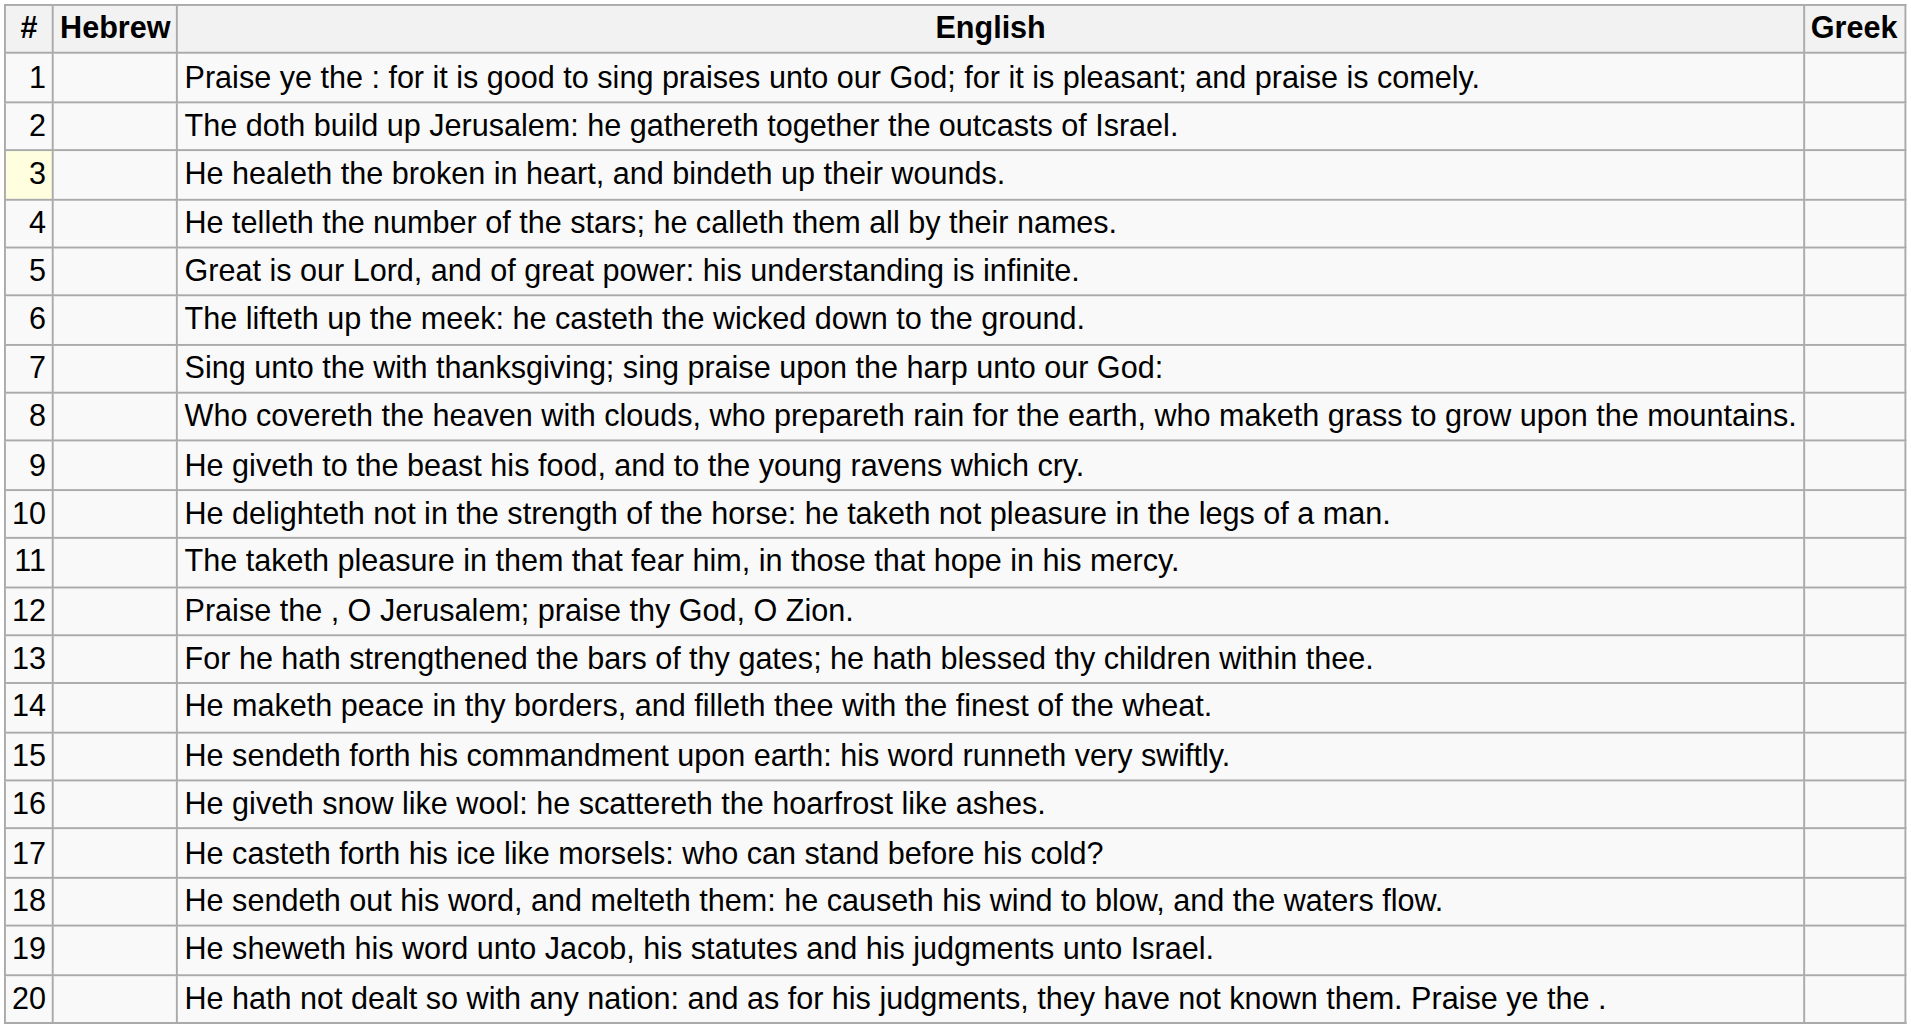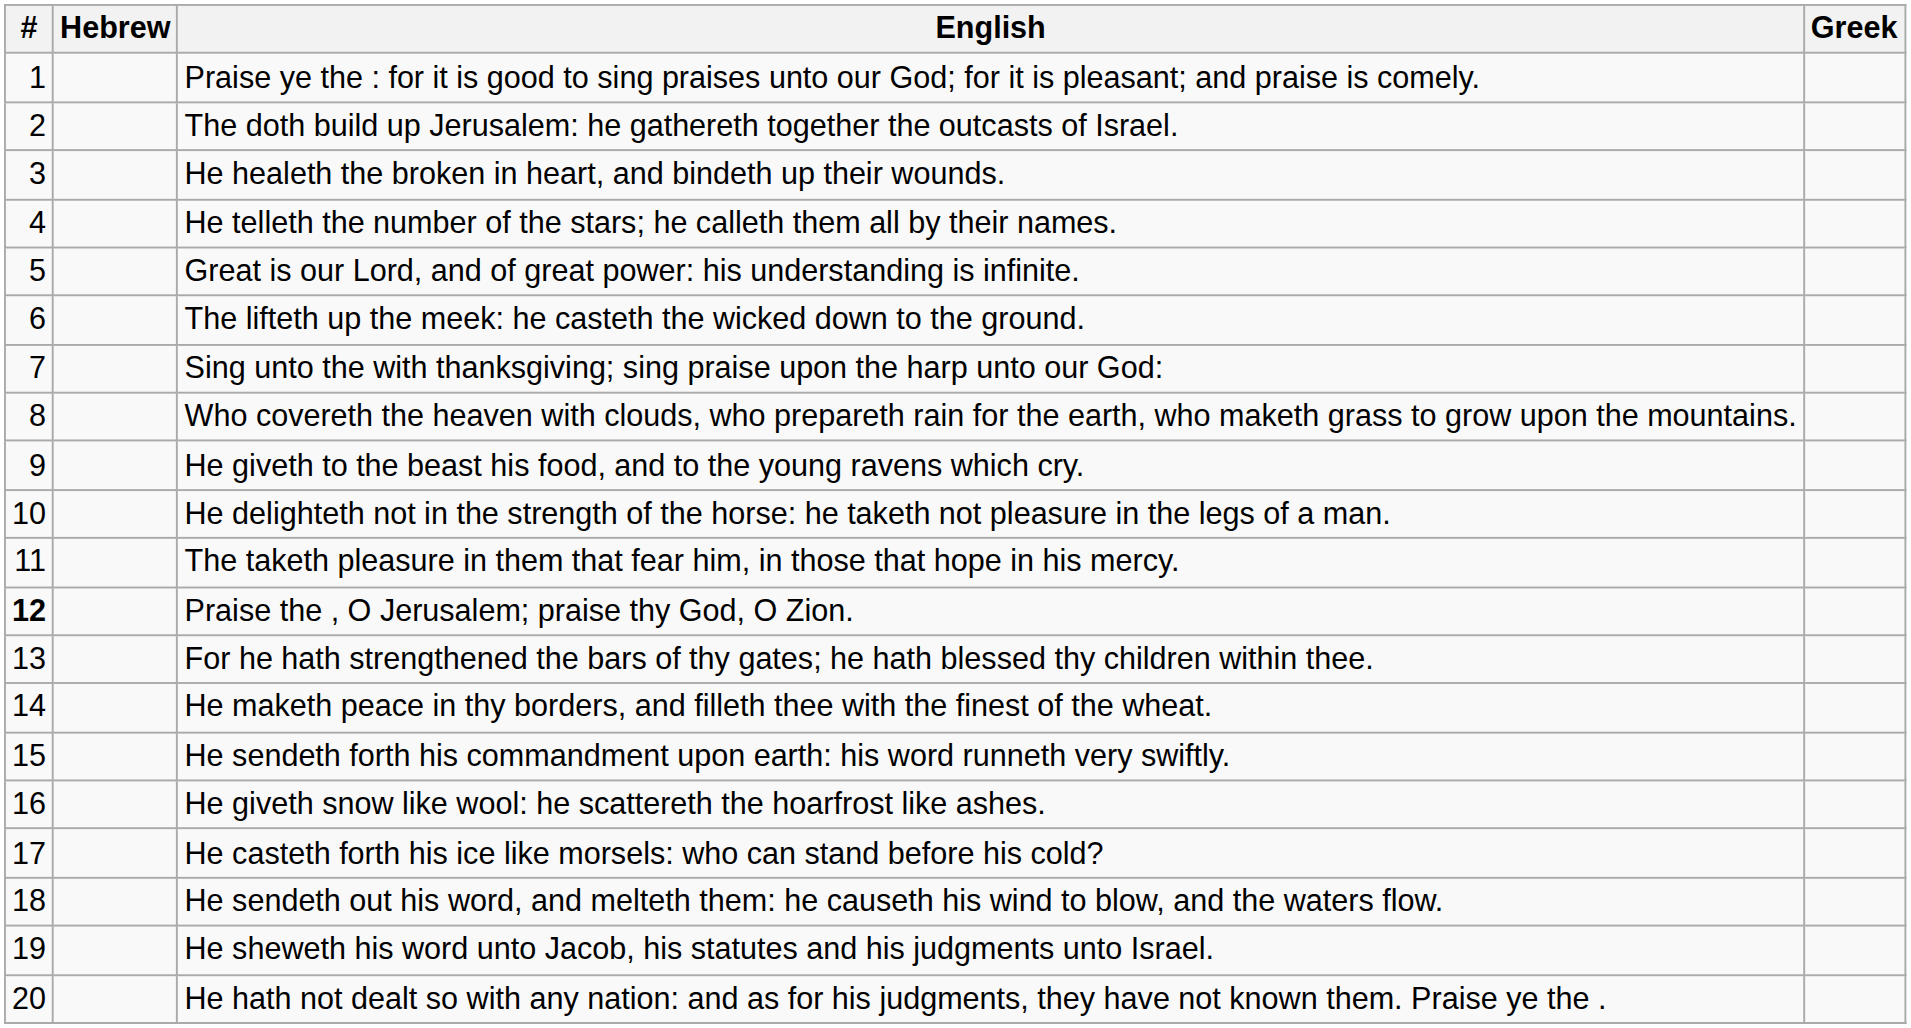(37, 174) lightyellow background -> (37, 174) no background
(29, 610) normal -> (29, 610) bold
